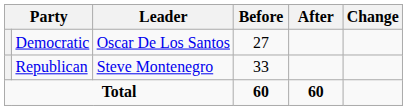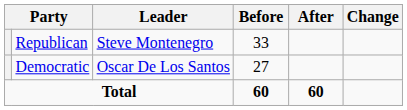rows swapped: (52, 67) <-> (52, 42)
